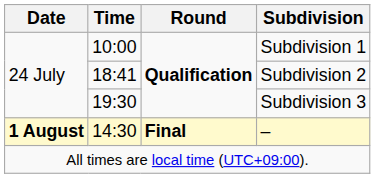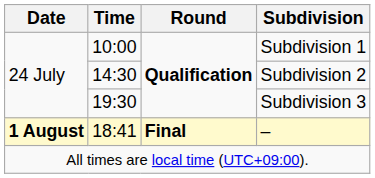(114, 74) 18:41 -> (114, 74) 14:30
(114, 131) 14:30 -> (114, 131) 18:41
